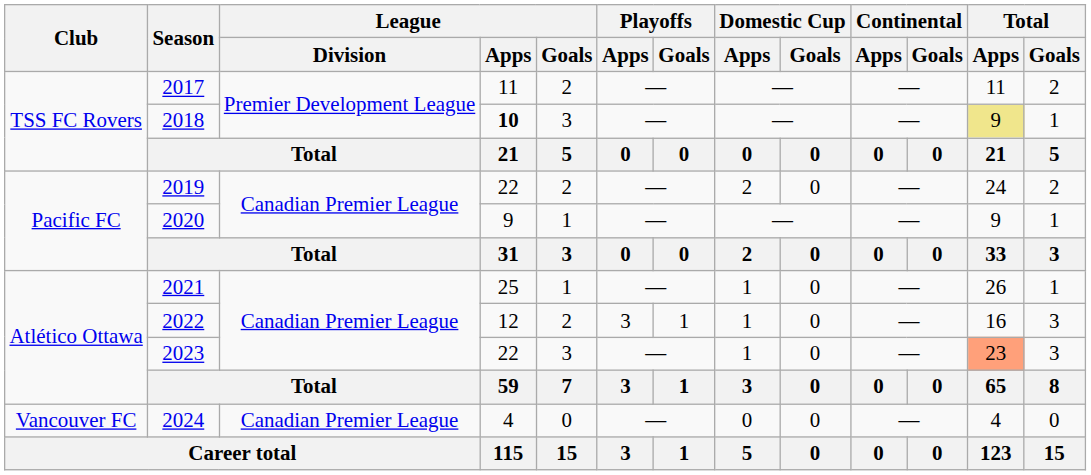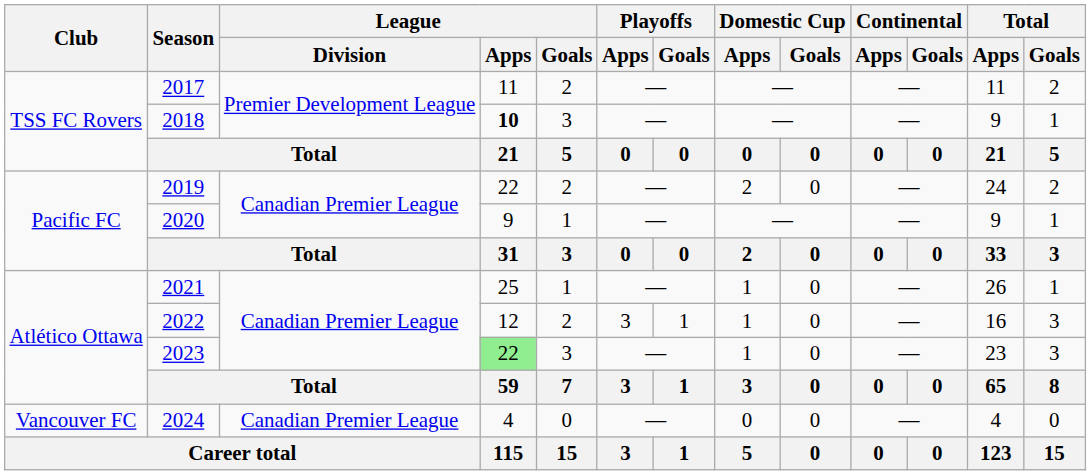(996, 120) khaki background -> (996, 120) no background
(508, 353) no background -> (508, 353) lightgreen background
(996, 353) lightsalmon background -> (996, 353) no background
